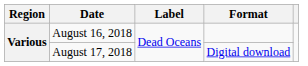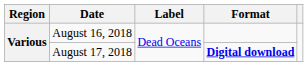(248, 52) normal -> (250, 52) bold
